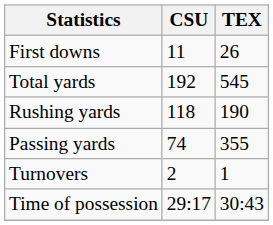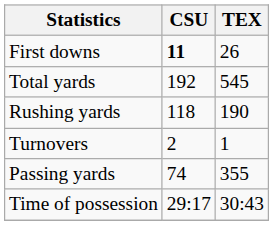(176, 50) normal -> (176, 50) bold
rows swapped: (62, 143) <-> (49, 173)
